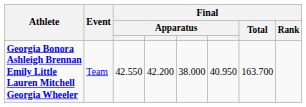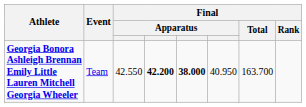(160, 71) normal -> (160, 71) bold
(192, 71) normal -> (192, 71) bold
